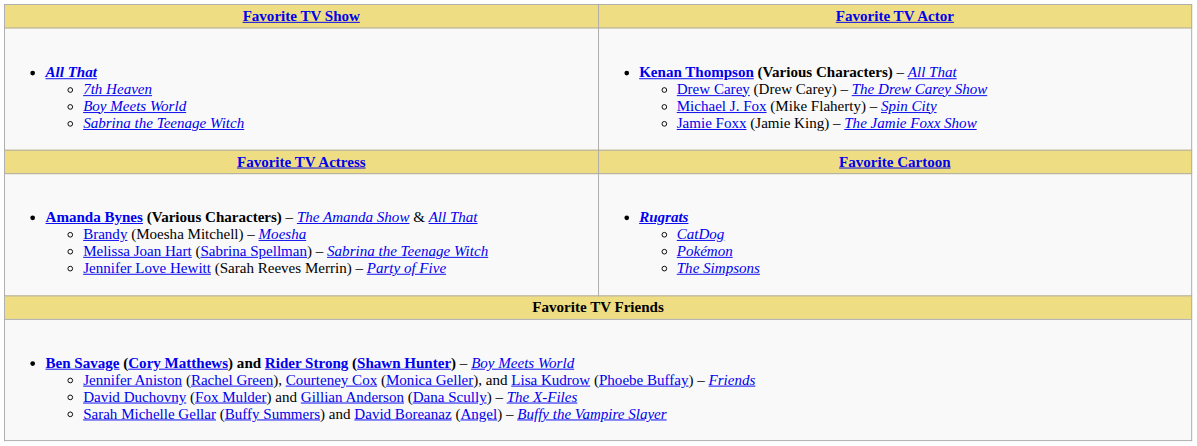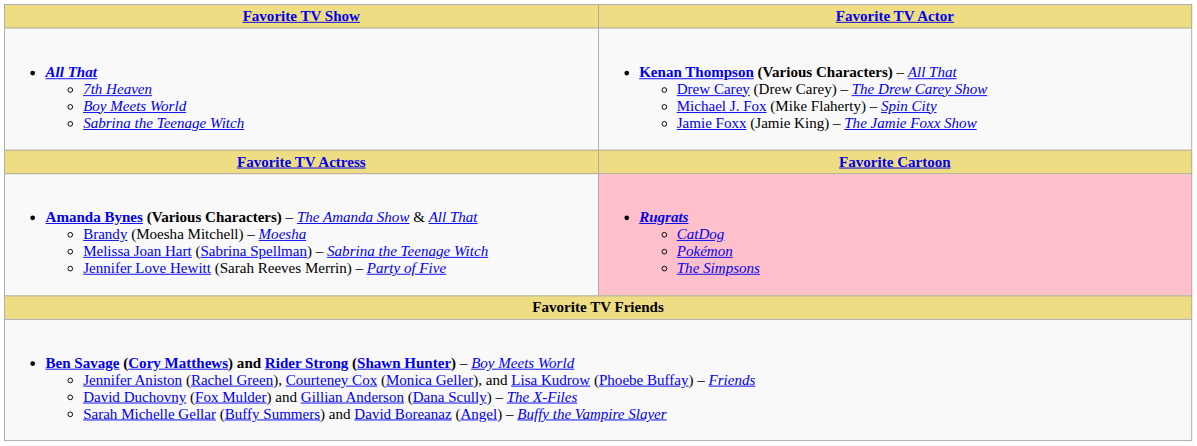(895, 243) no background -> (895, 243) pink background
